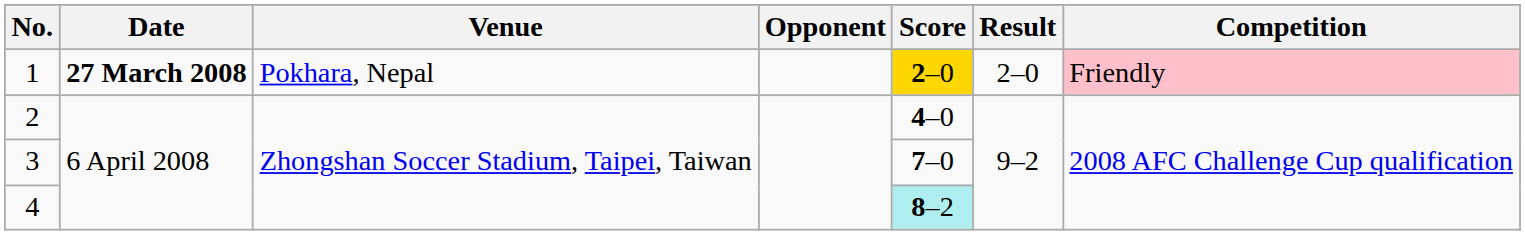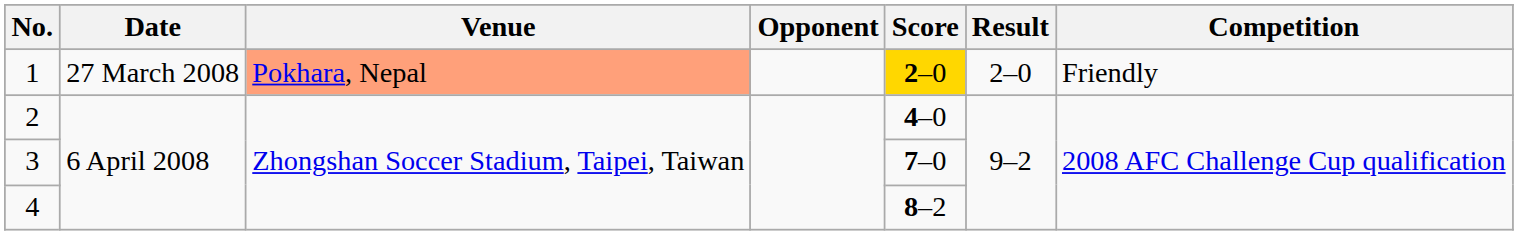(156, 71) bold -> (153, 71) normal
(347, 71) no background -> (340, 71) lightsalmon background
(1117, 71) pink background -> (1110, 71) no background
(933, 206) paleturquoise background -> (925, 206) no background
